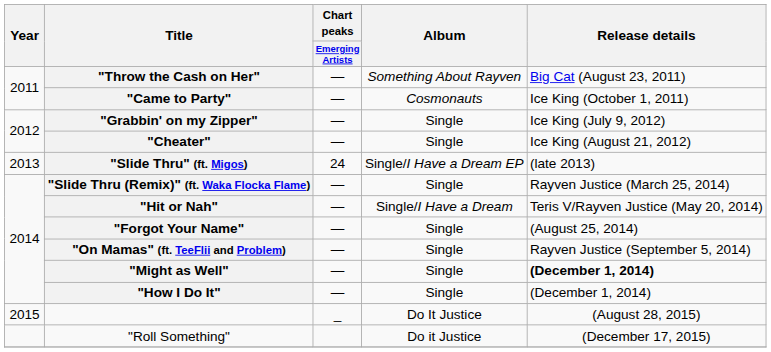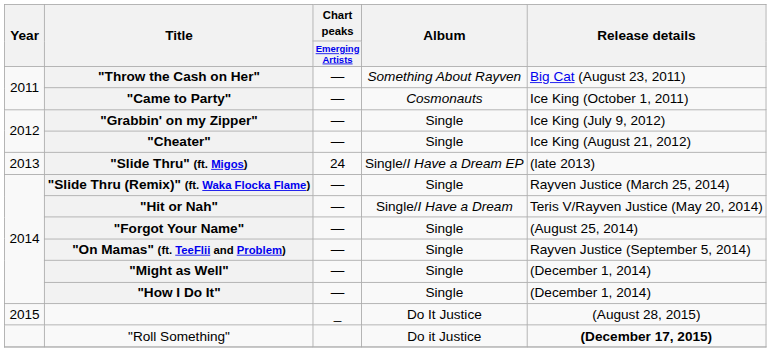(592, 271) bold -> (590, 271) normal
(646, 336) normal -> (646, 336) bold
